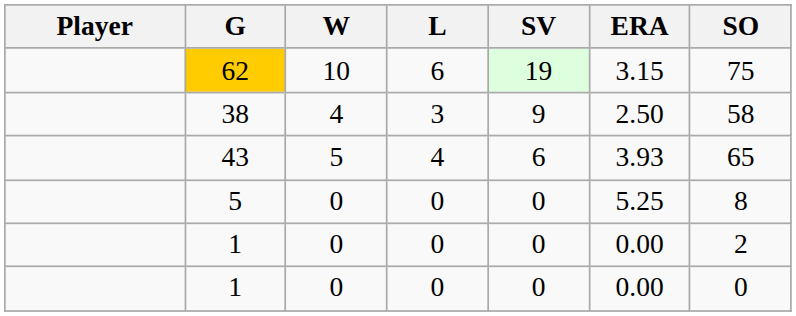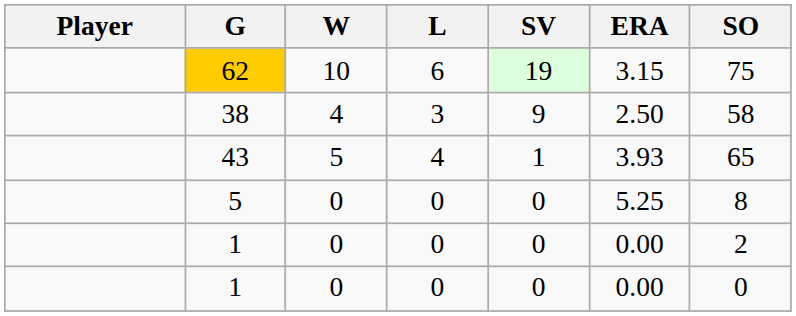(539, 157) 6 -> (539, 157) 1
